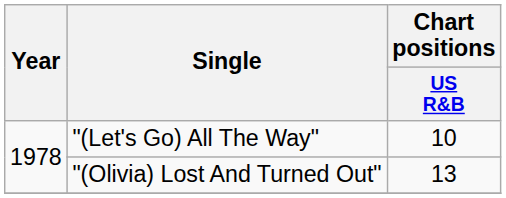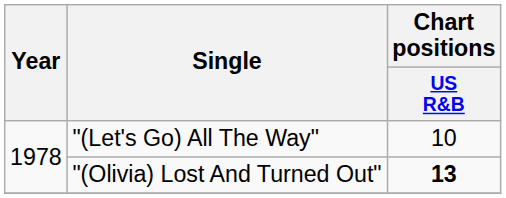(444, 175) normal -> (444, 175) bold
